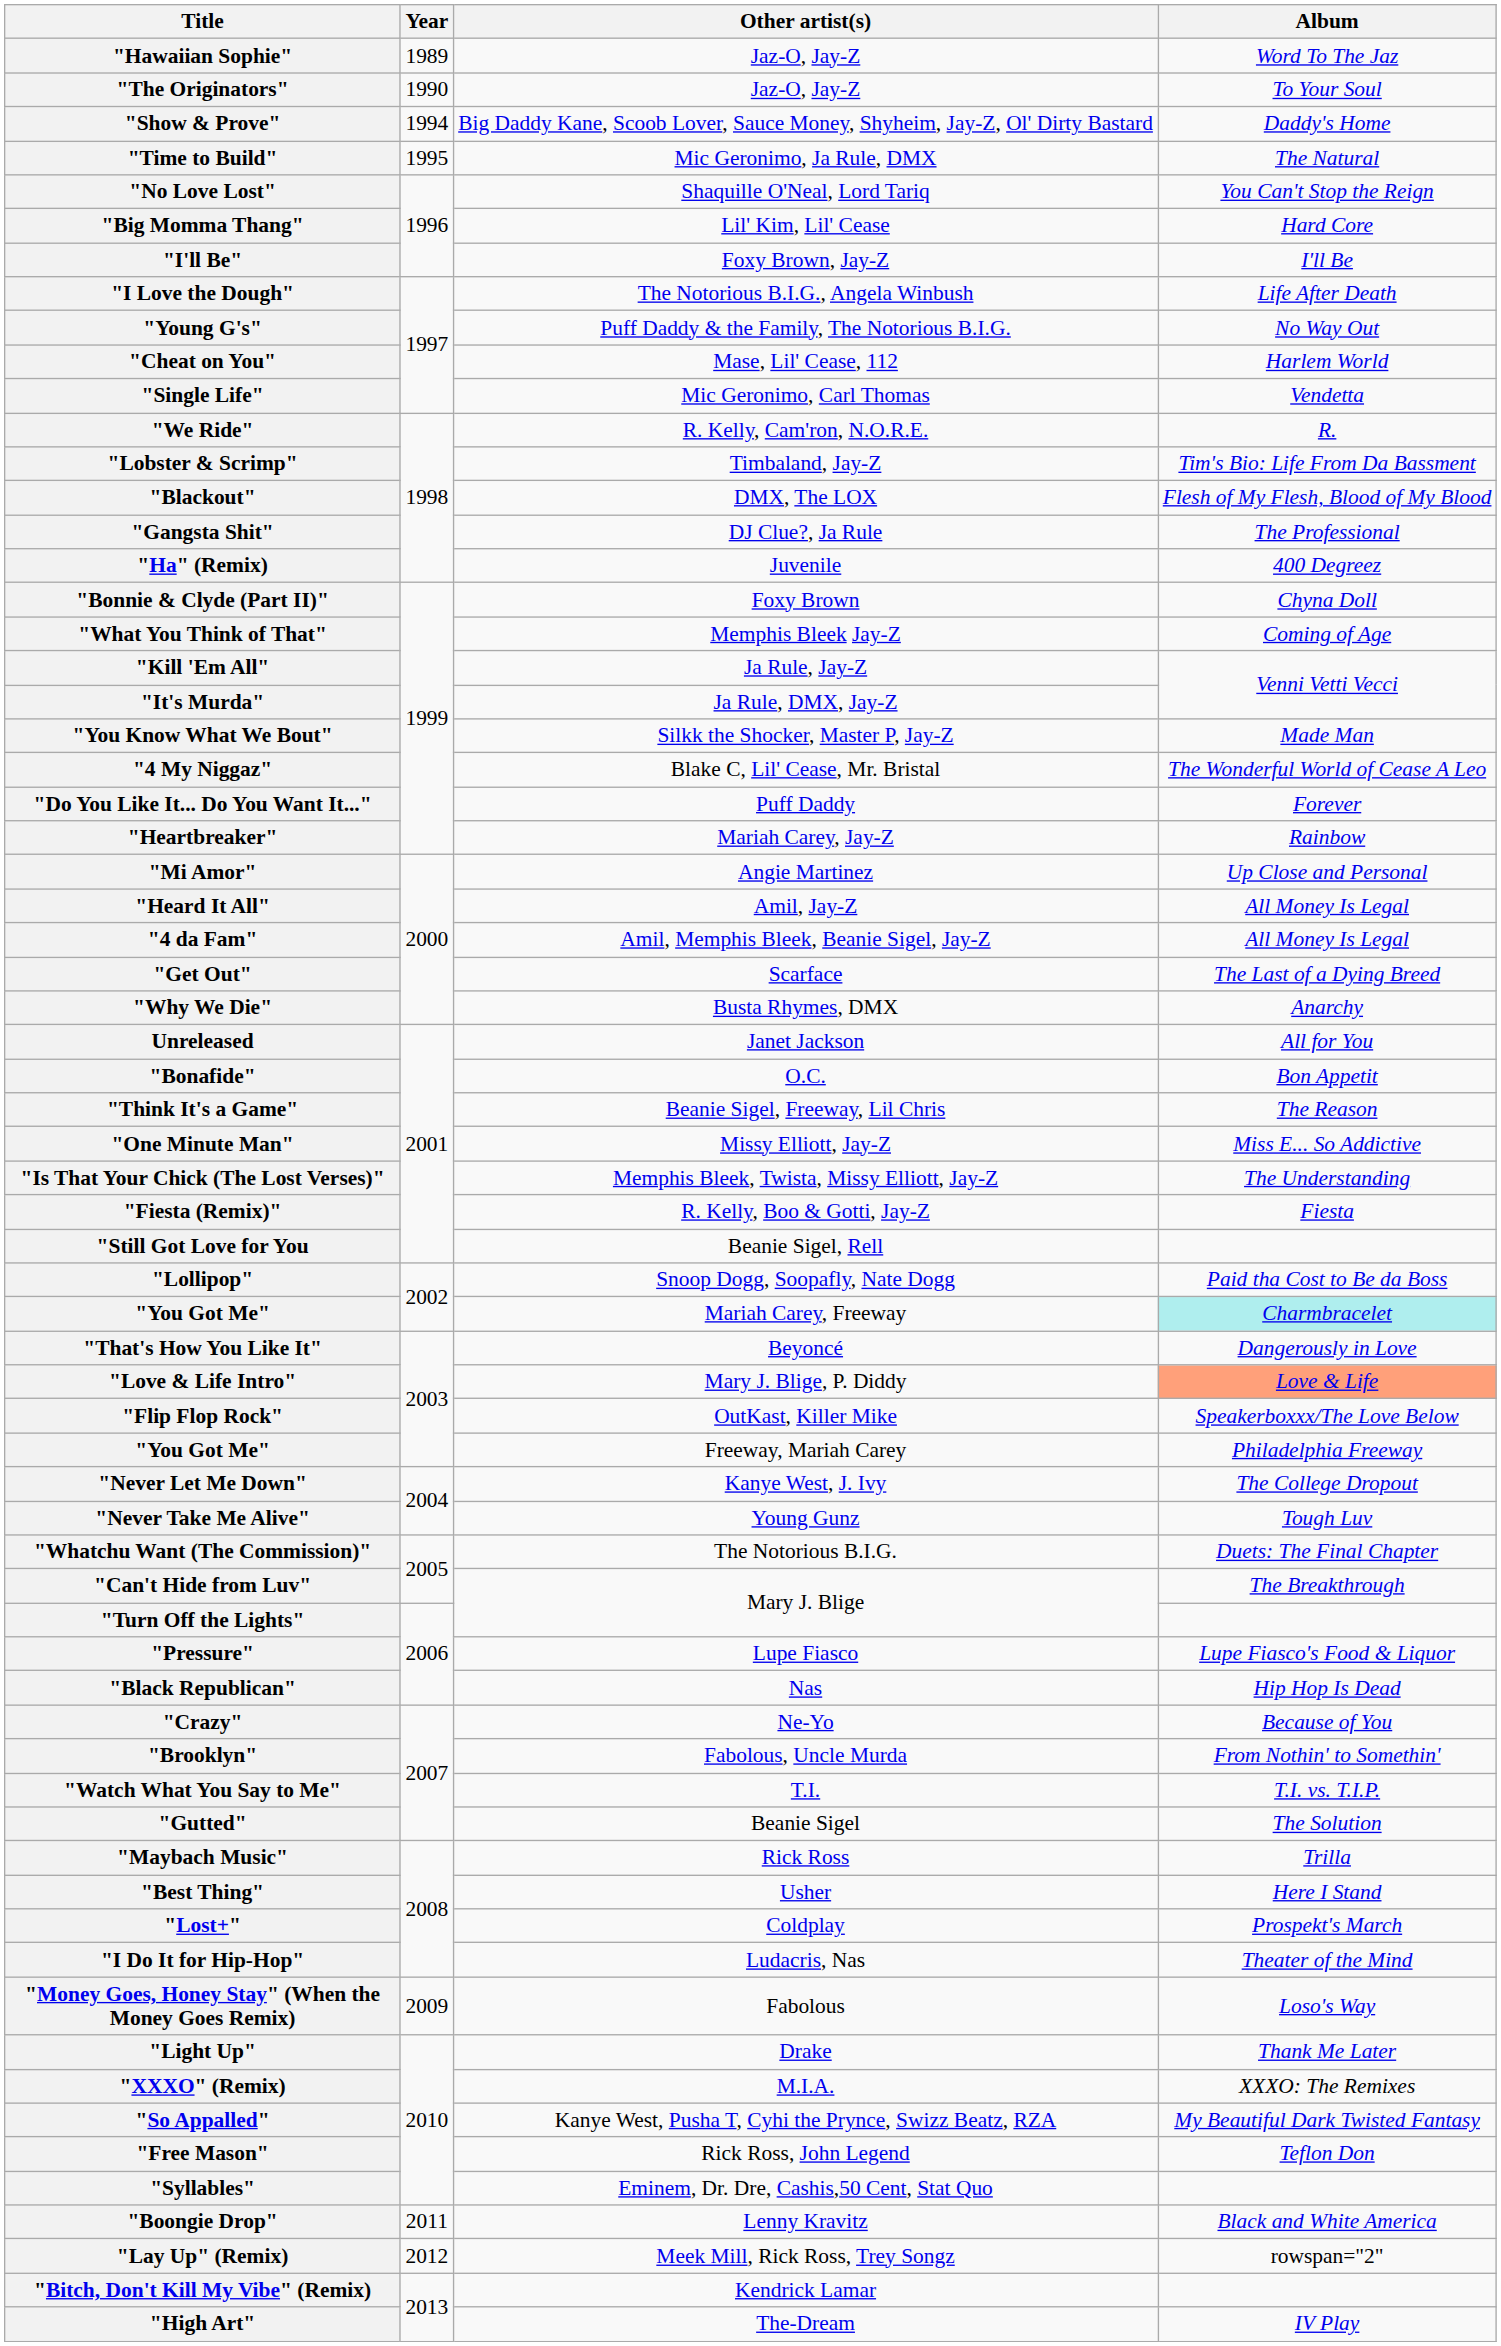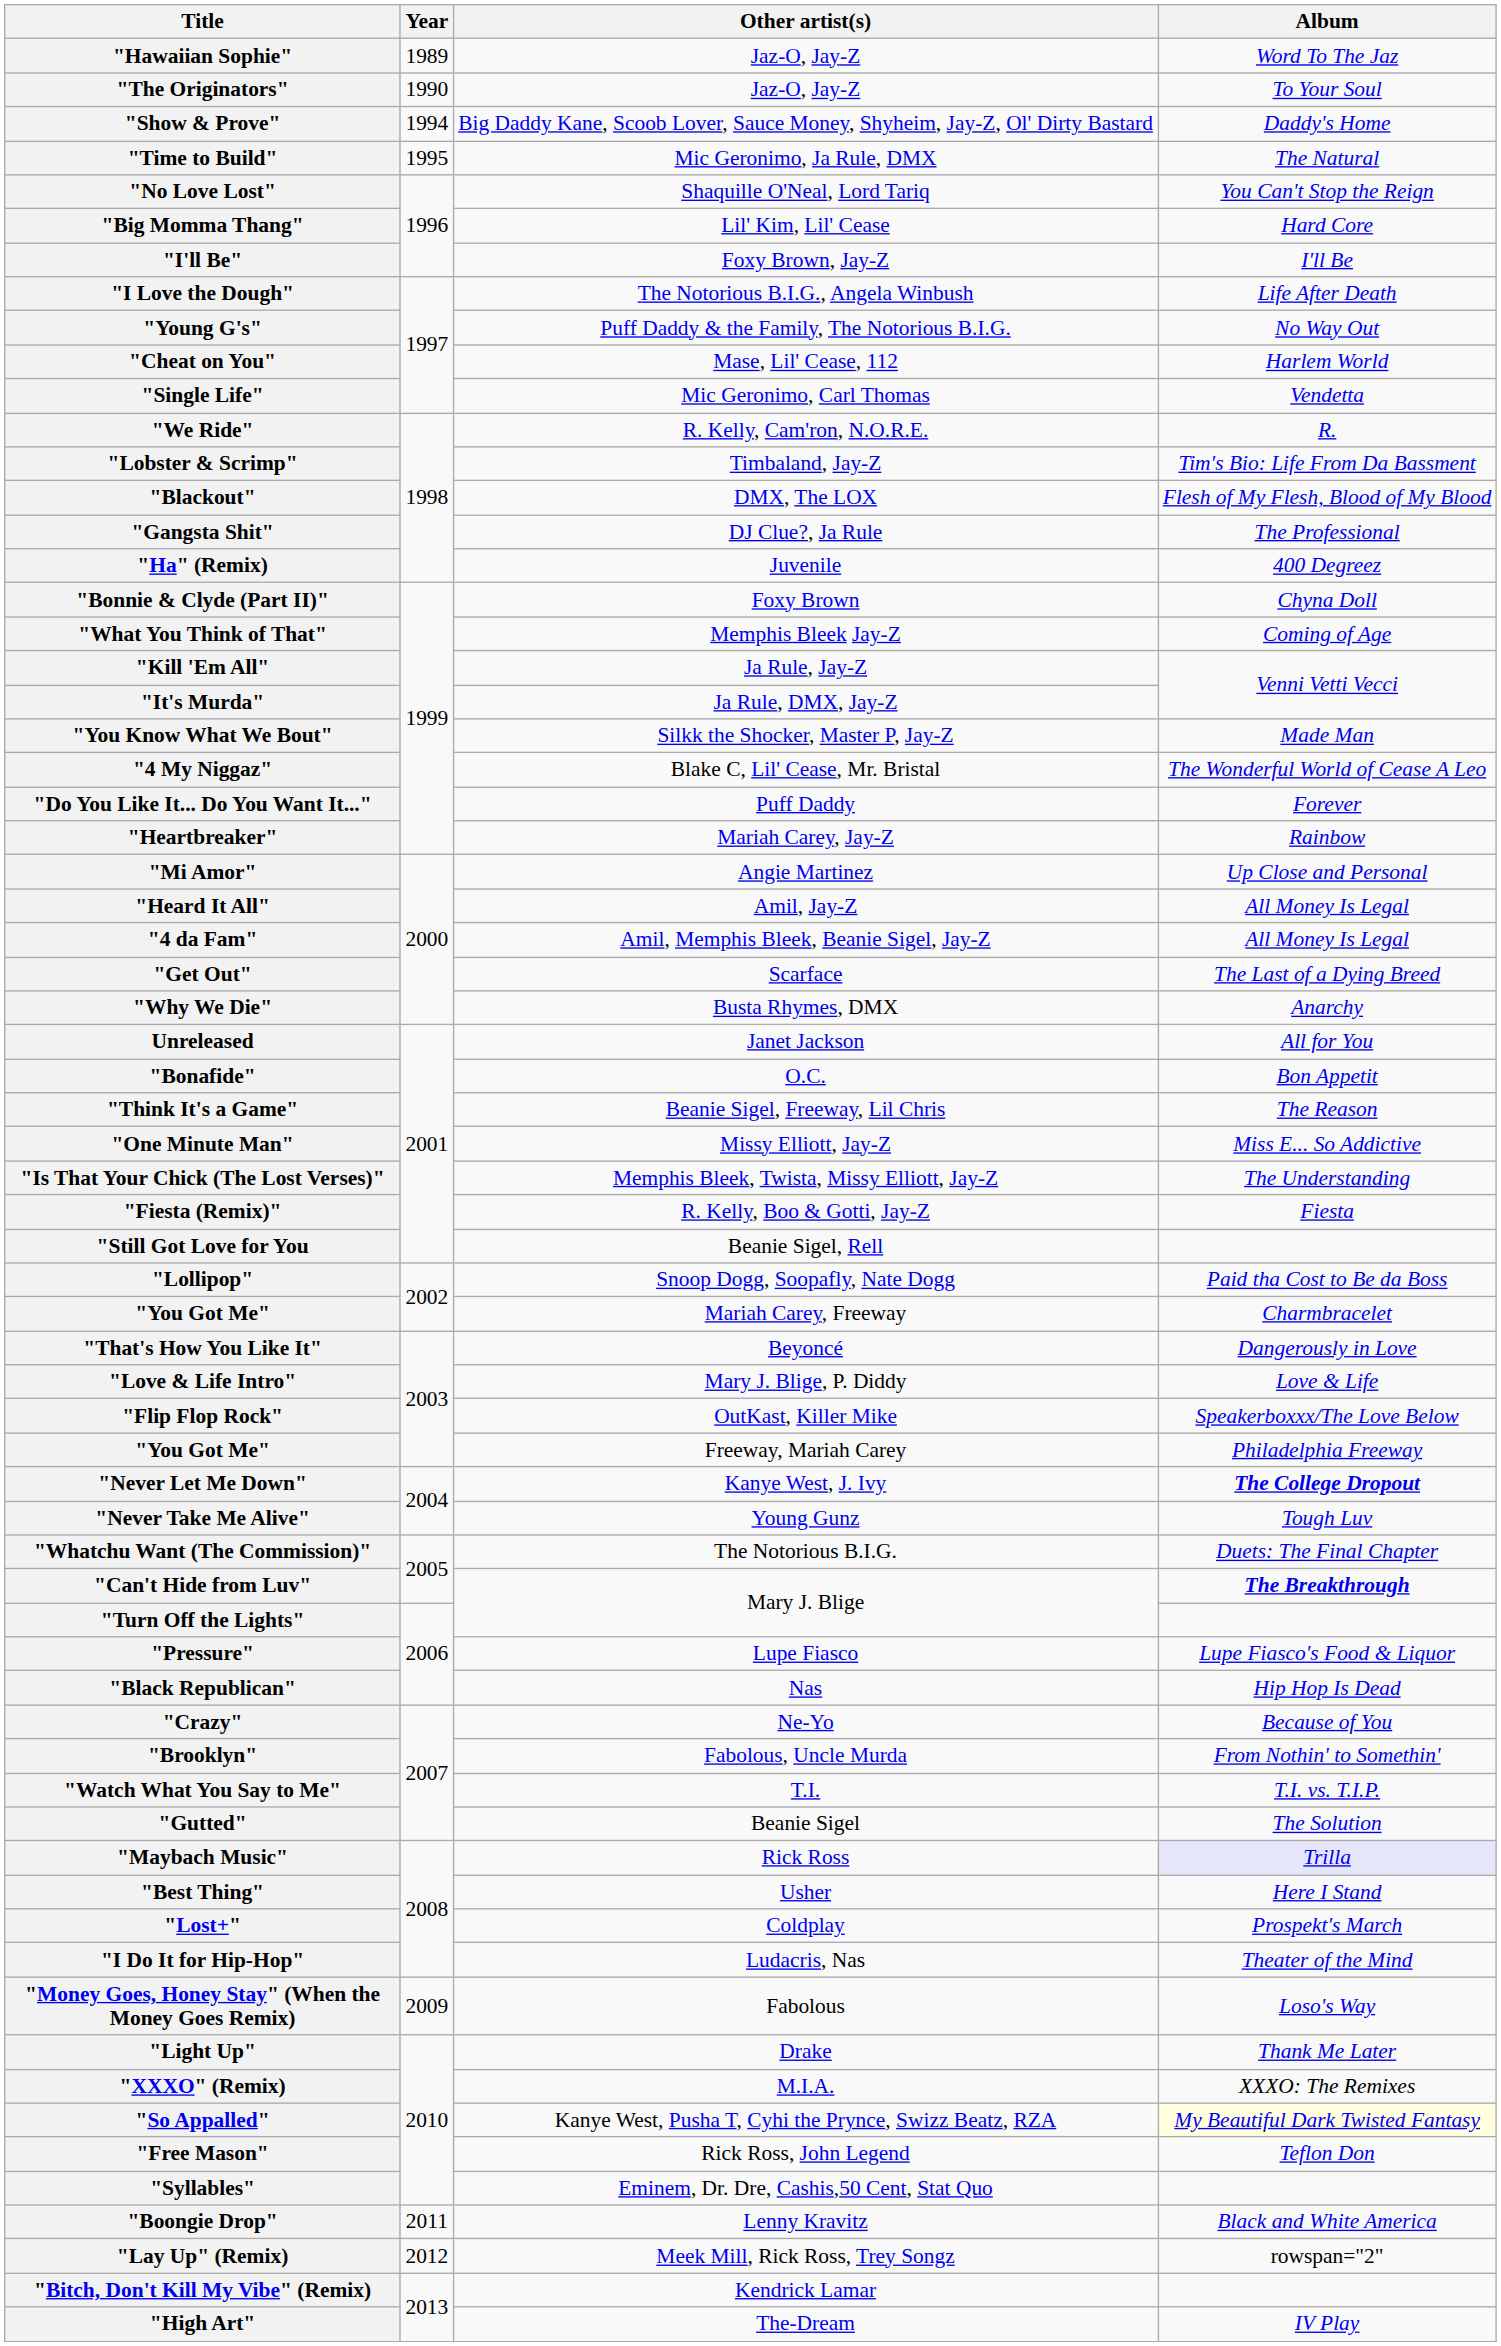(1327, 1313) paleturquoise background -> (1327, 1313) no background
(1327, 1381) lightsalmon background -> (1327, 1381) no background
(1327, 1483) normal -> (1327, 1483) bold
(1327, 1585) normal -> (1327, 1585) bold
(1327, 1857) no background -> (1327, 1857) lavender background
(1327, 2119) no background -> (1327, 2119) lightyellow background
